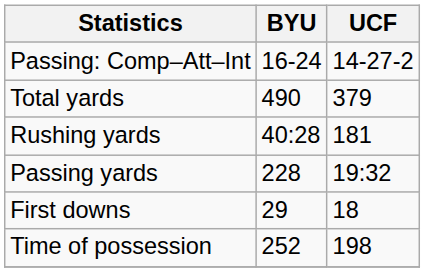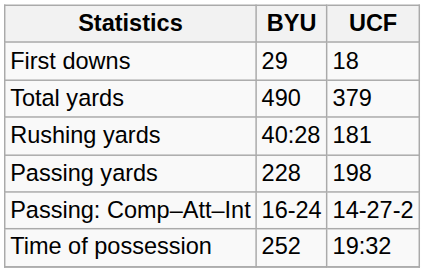rows swapped: (70, 210) <-> (130, 60)
(362, 172) 19:32 -> (352, 172) 198
(352, 247) 198 -> (362, 247) 19:32
